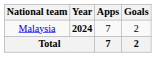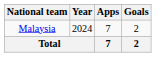(82, 28) bold -> (82, 28) normal
